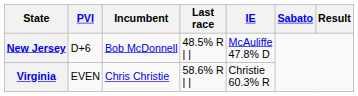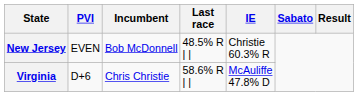(81, 48) D+6 -> (85, 48) EVEN
(251, 48) McAuliffe 47.8% D -> (249, 48) Christie 60.3% R
(85, 77) EVEN -> (81, 77) D+6
(249, 77) Christie 60.3% R -> (251, 77) McAuliffe 47.8% D
